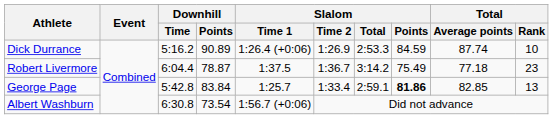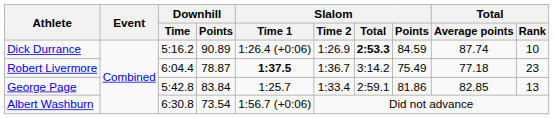(373, 50) normal -> (373, 50) bold
(275, 68) normal -> (275, 68) bold
(411, 87) bold -> (412, 87) normal
